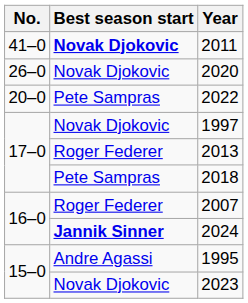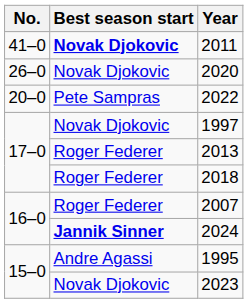(107, 178) Pete Sampras -> (108, 178) Roger Federer
